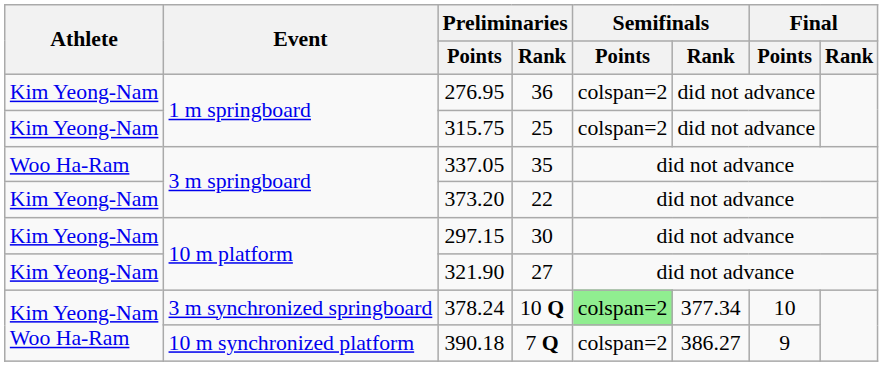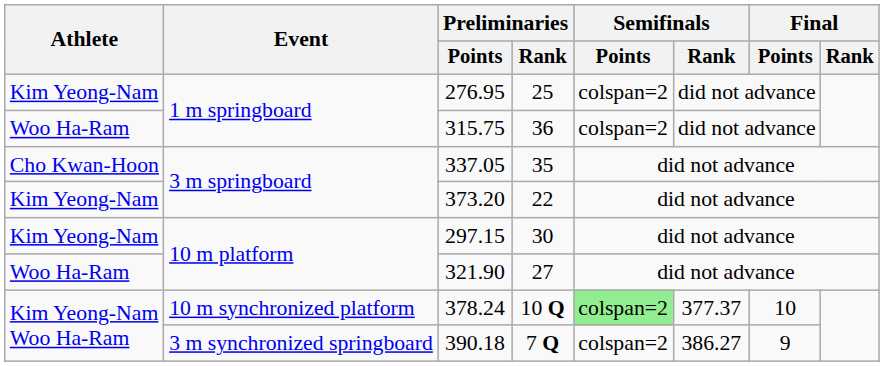(542, 92) 36 -> (543, 92) 25
(84, 128) Kim Yeong-Nam -> (70, 128) Woo Ha-Ram
(542, 128) 25 -> (543, 128) 36
(70, 164) Woo Ha-Ram -> (84, 164) Cho Kwan-Hoon
(84, 271) Kim Yeong-Nam -> (70, 271) Woo Ha-Ram
(300, 307) 3 m synchronized springboard -> (292, 307) 10 m synchronized platform
(711, 307) 377.34 -> (711, 307) 377.37
(291, 343) 10 m synchronized platform -> (301, 343) 3 m synchronized springboard
